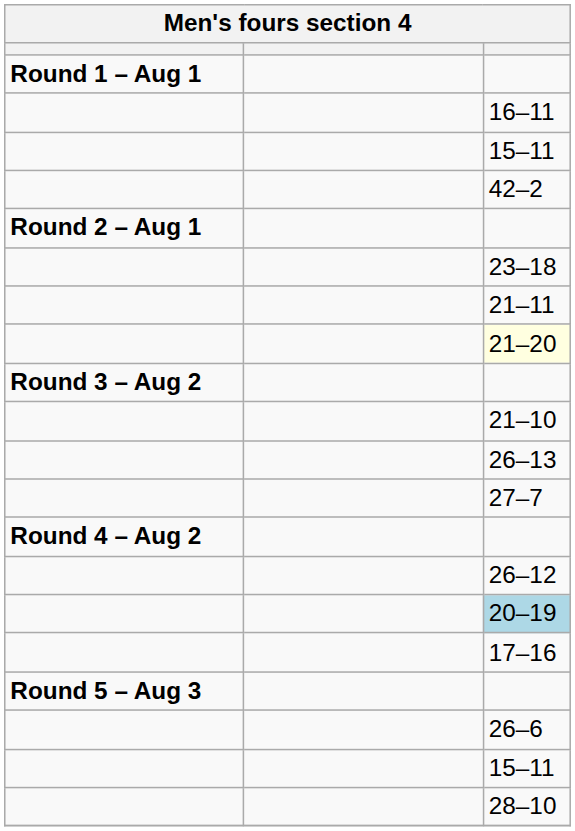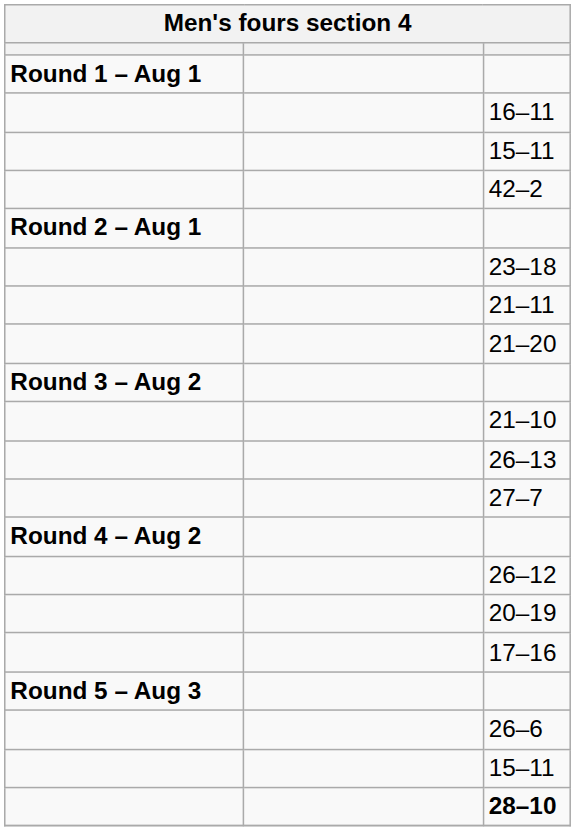(523, 343) lightyellow background -> (523, 343) no background
(523, 613) lightblue background -> (523, 613) no background
(523, 806) normal -> (523, 806) bold
